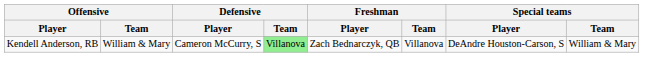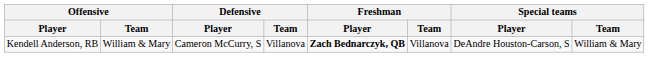(285, 44) lightgreen background -> (285, 44) no background
(355, 44) normal -> (357, 44) bold
